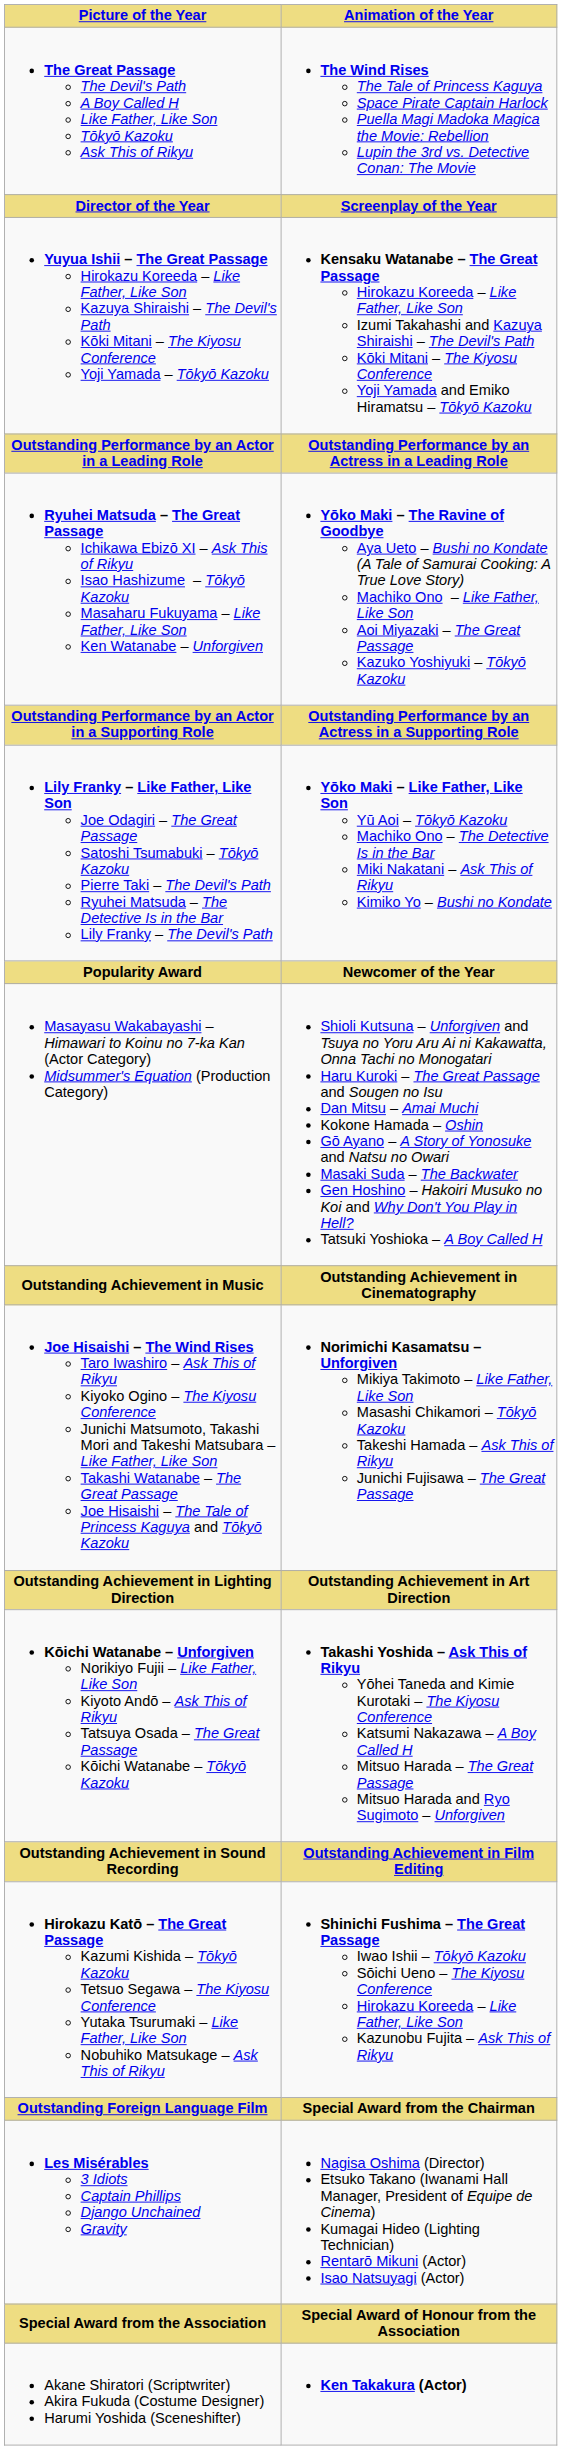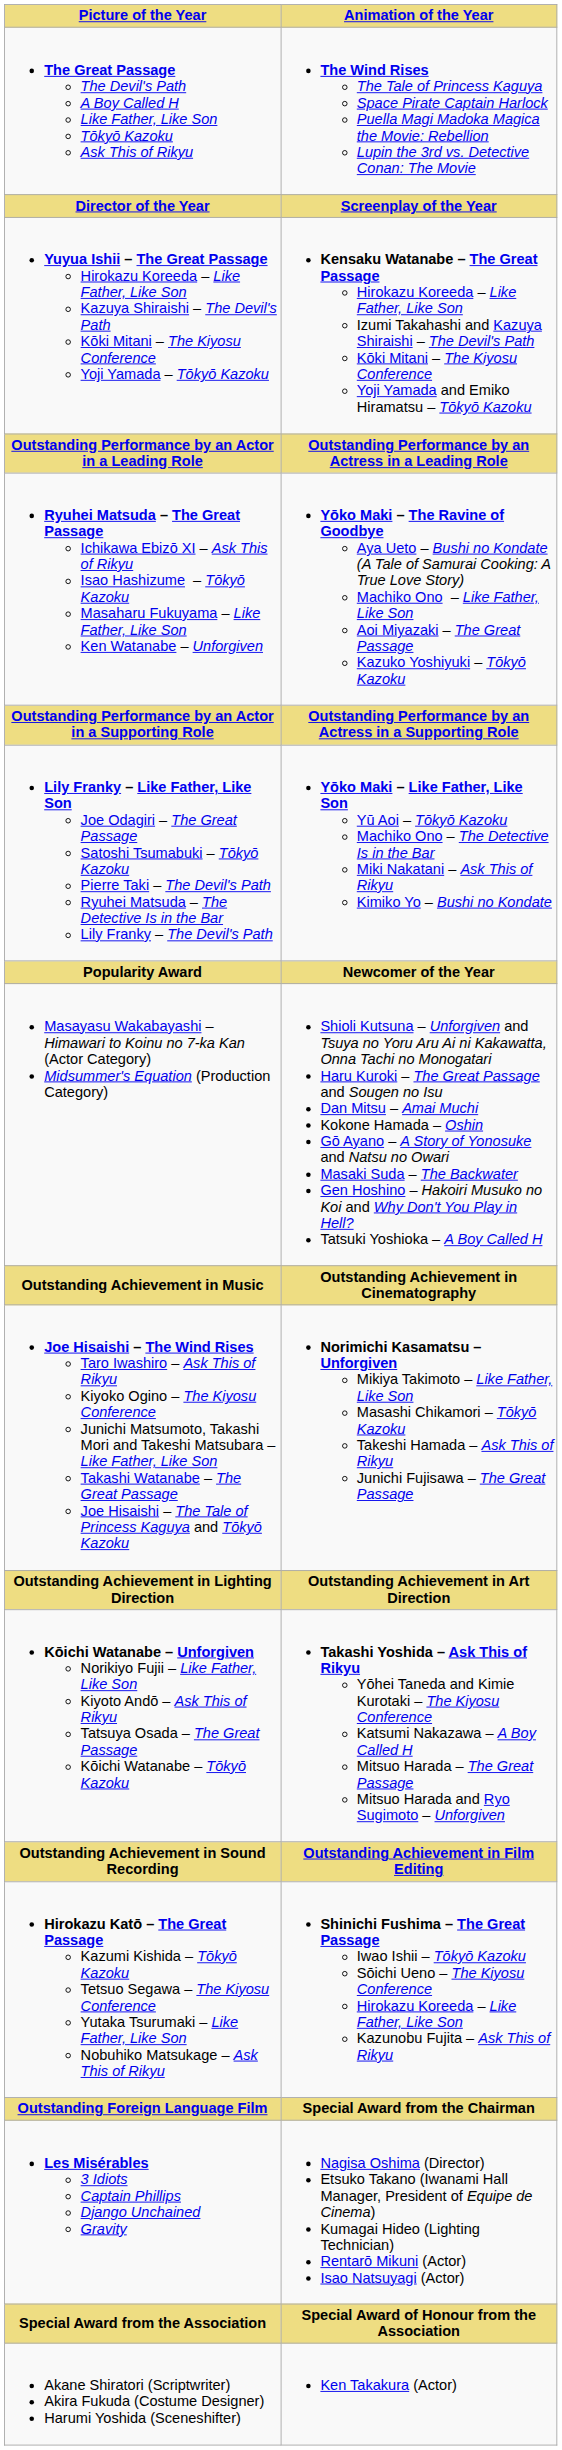(419, 2386) bold -> (419, 2386) normal
